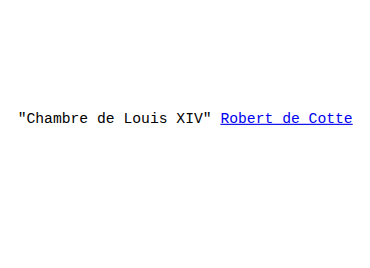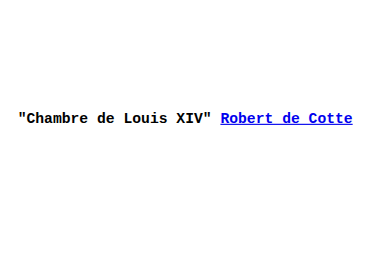(185, 118) normal -> (185, 118) bold
